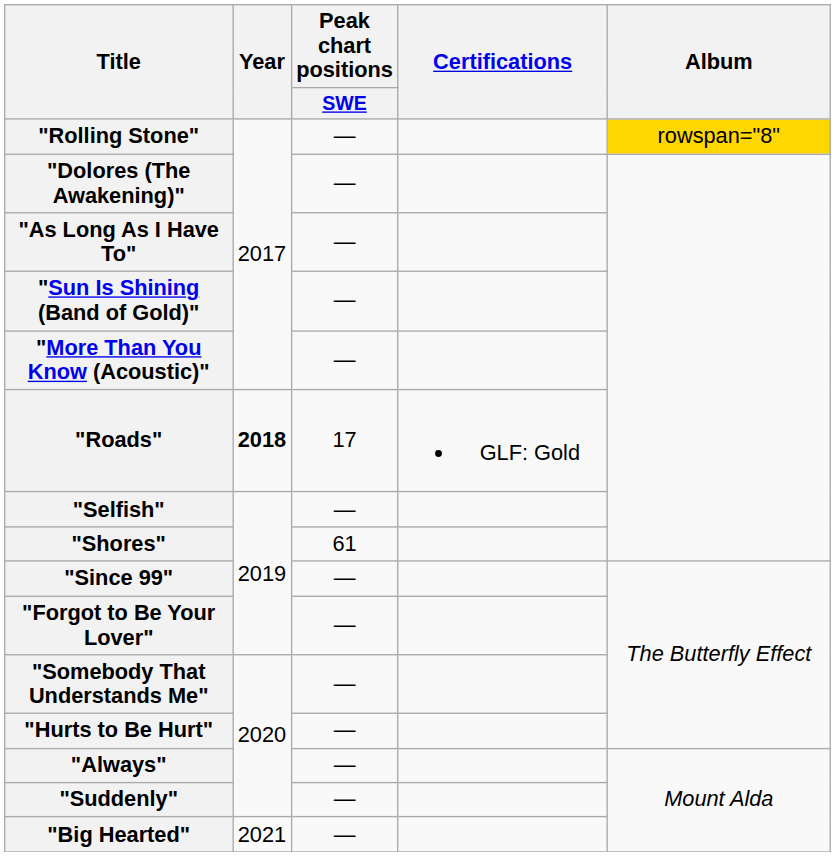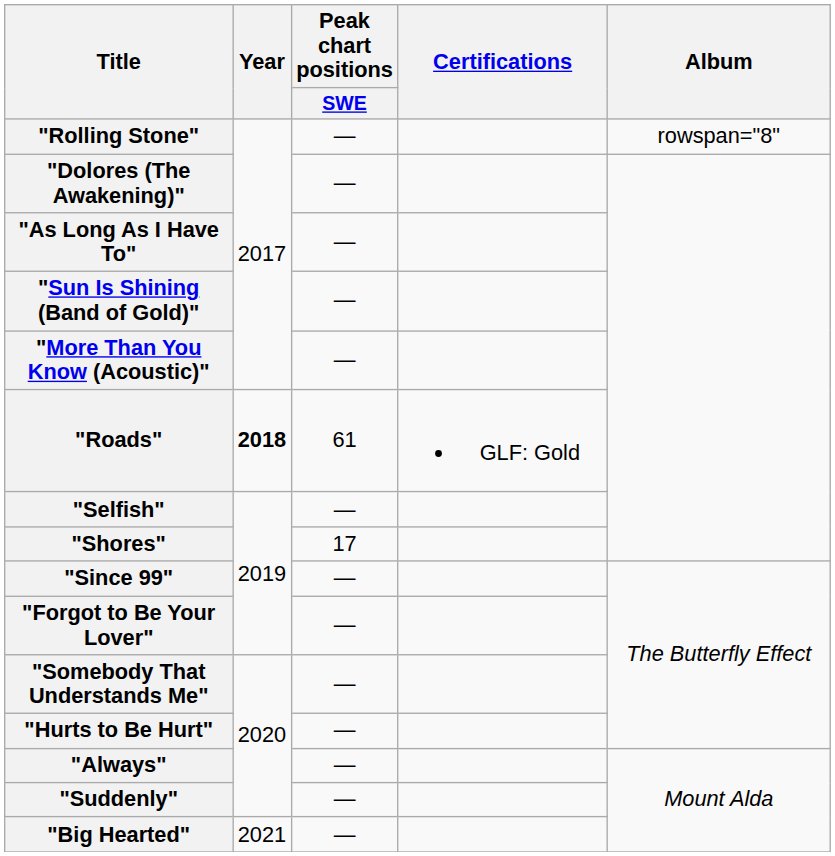(719, 136) gold background -> (719, 136) no background
(345, 440) 17 -> (345, 440) 61
(345, 543) 61 -> (345, 543) 17
